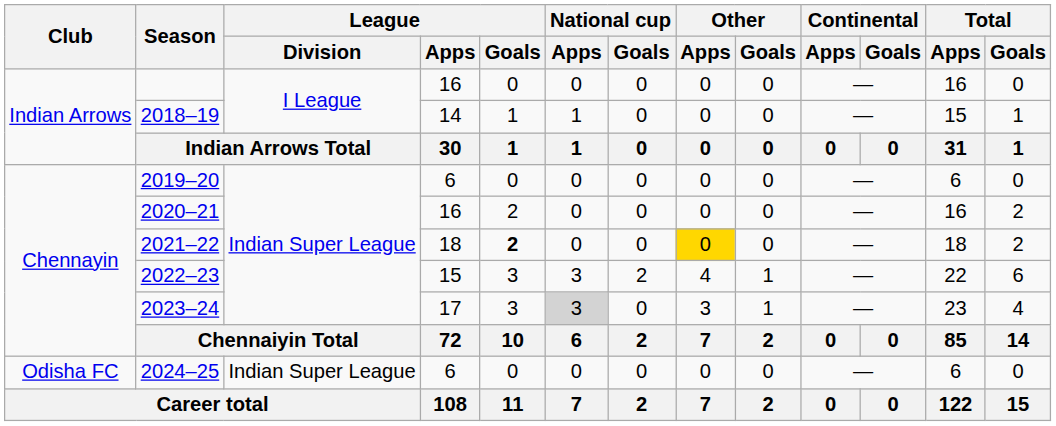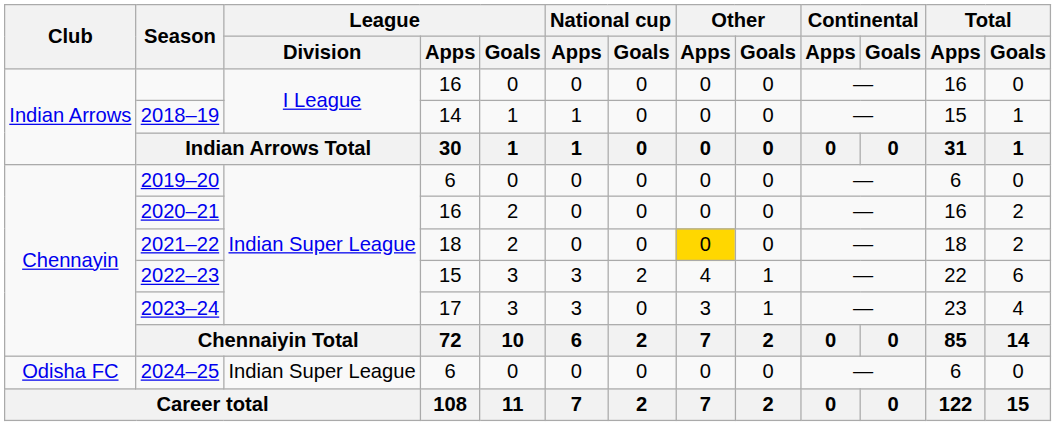(513, 244) bold -> (513, 244) normal
(576, 308) lightgrey background -> (576, 308) no background
